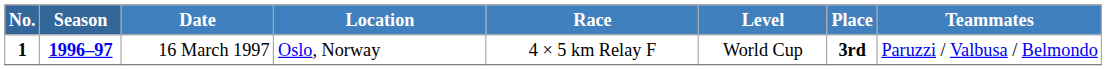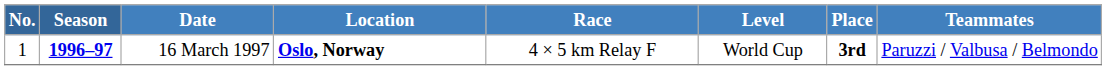(22, 49) bold -> (22, 49) normal
(329, 49) normal -> (331, 49) bold
